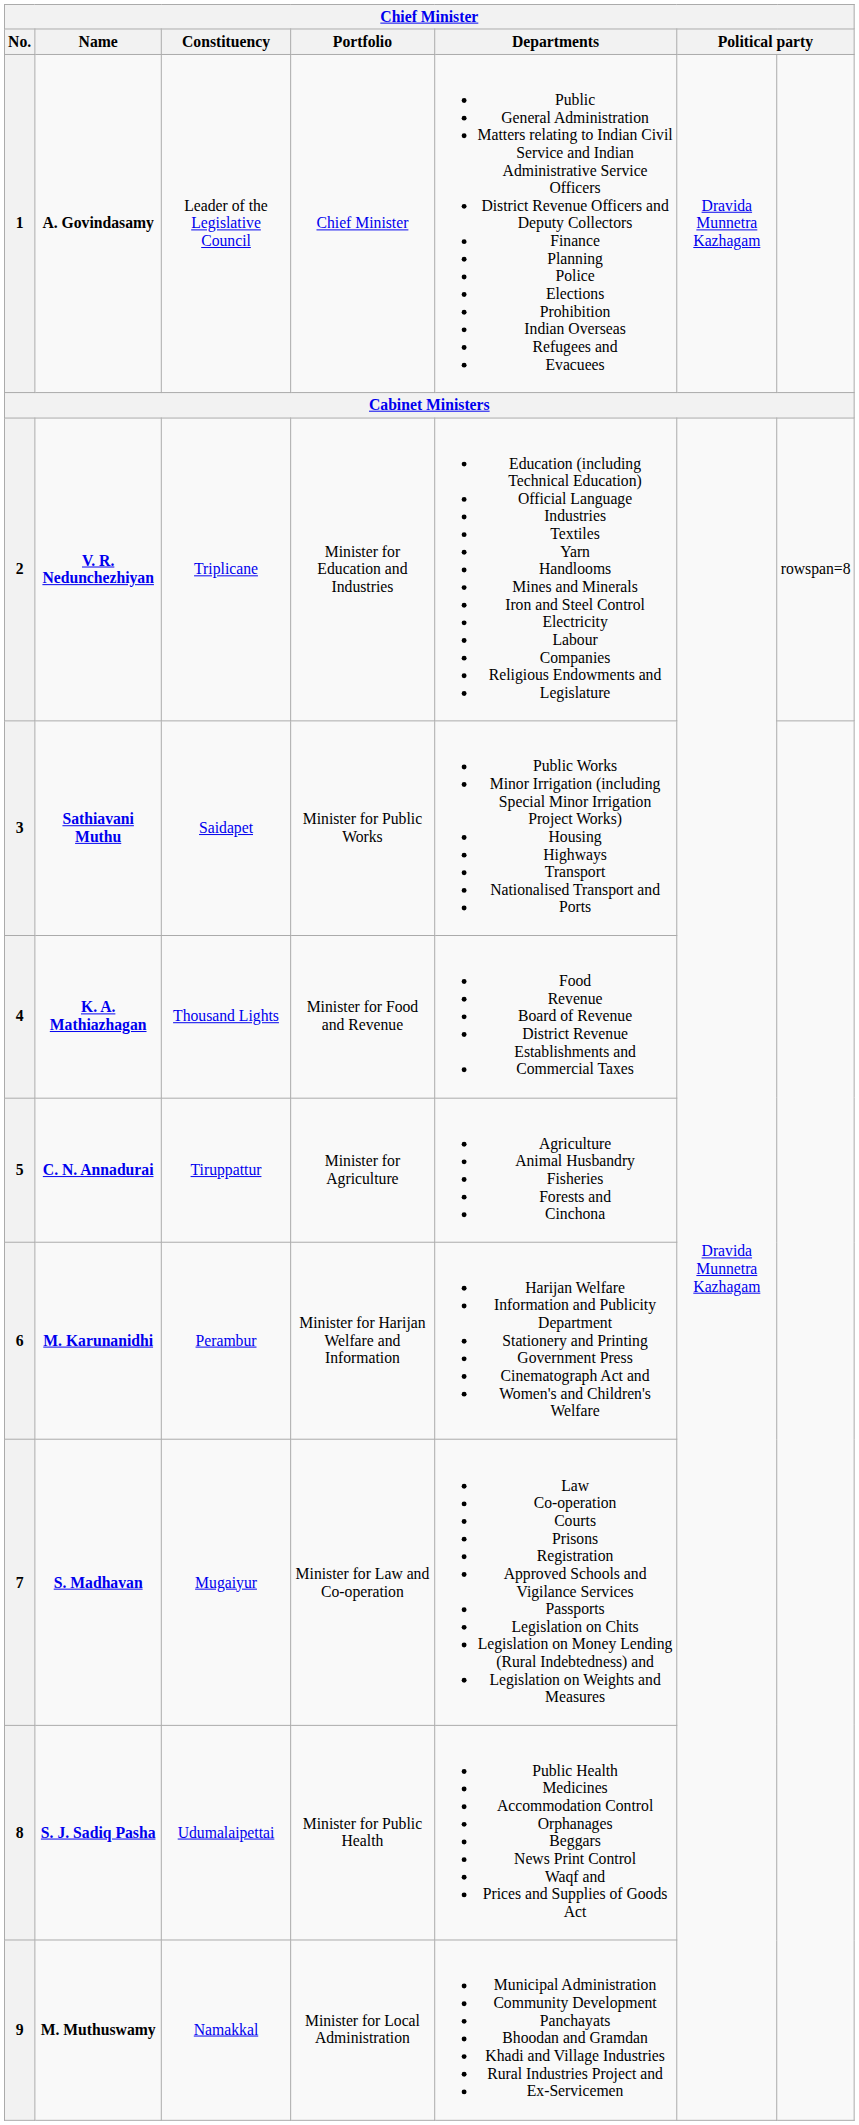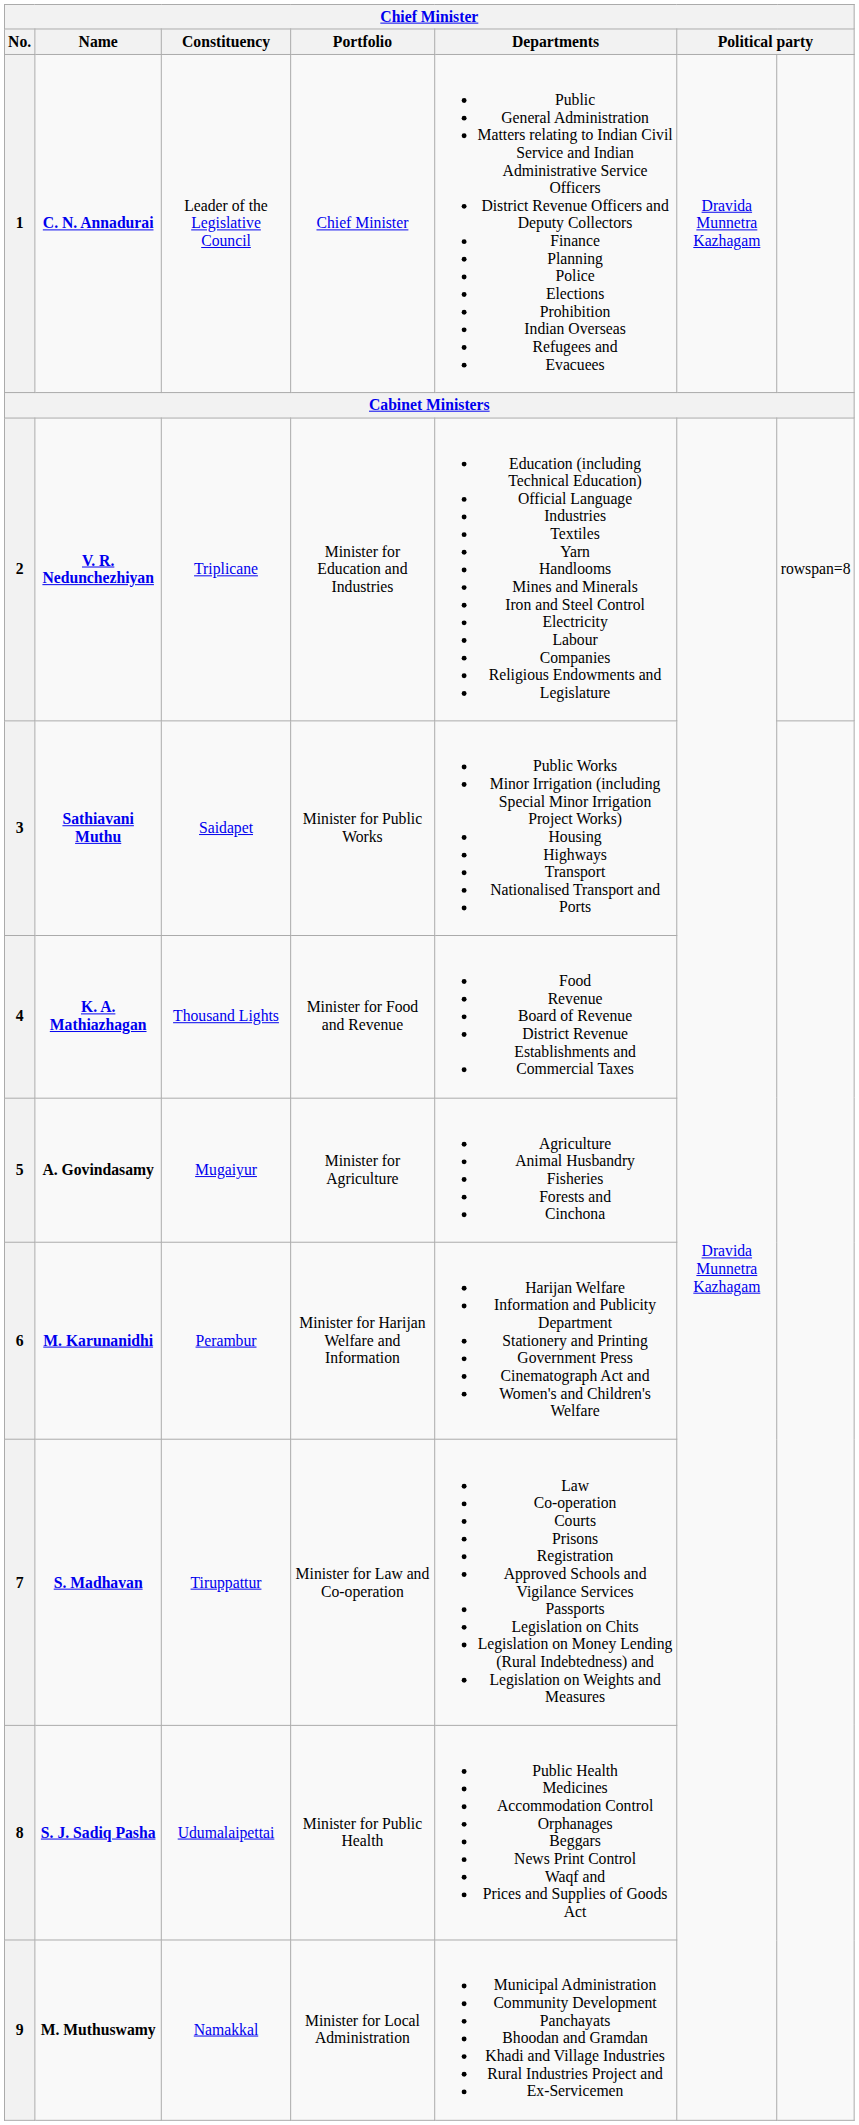(98, 223) A. Govindasamy -> (98, 223) C. N. Annadurai
(98, 1170) C. N. Annadurai -> (98, 1170) A. Govindasamy
(226, 1170) Tiruppattur -> (226, 1170) Mugaiyur
(226, 1582) Mugaiyur -> (226, 1582) Tiruppattur
